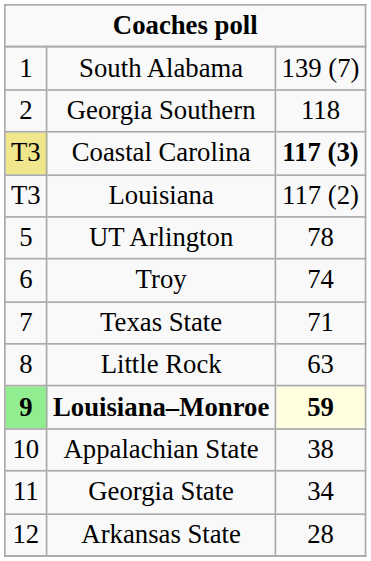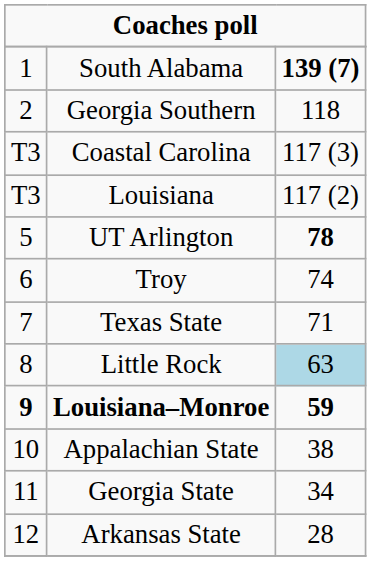(321, 68) normal -> (321, 68) bold
(26, 152) khaki background -> (26, 152) no background
(321, 152) bold -> (321, 152) normal
(321, 237) normal -> (321, 237) bold
(321, 364) no background -> (321, 364) lightblue background
(26, 407) lightgreen background -> (26, 407) no background
(321, 407) lightyellow background -> (321, 407) no background
